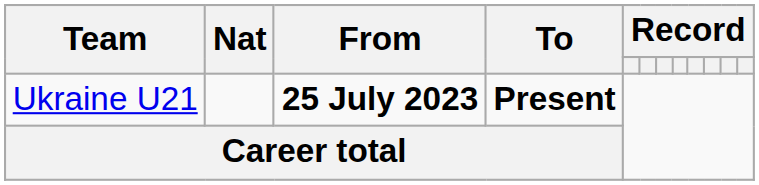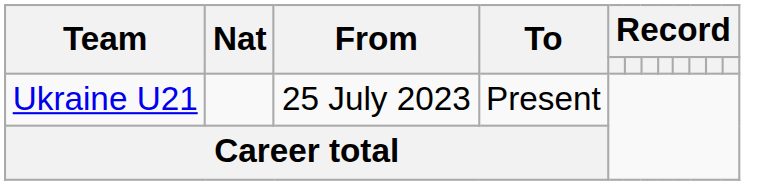(380, 99) bold -> (376, 99) normal
(555, 99) bold -> (543, 99) normal
